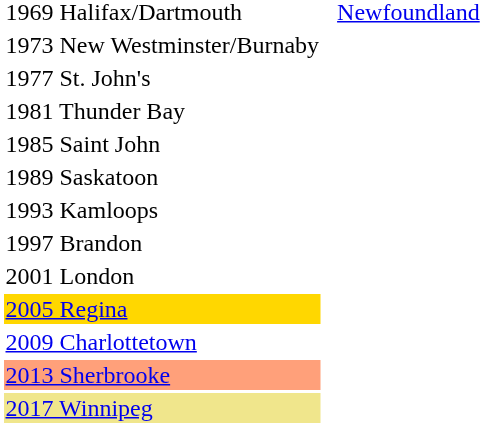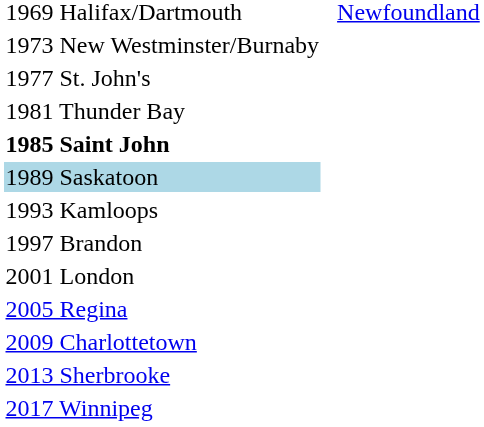(83, 143) normal -> (88, 143) bold
(82, 176) no background -> (82, 176) lightblue background
(66, 308) gold background -> (66, 308) no background
(88, 374) lightsalmon background -> (88, 374) no background
(79, 407) khaki background -> (79, 407) no background
